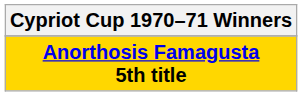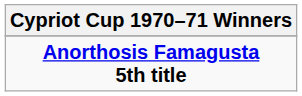(151, 63) gold background -> (151, 63) no background
